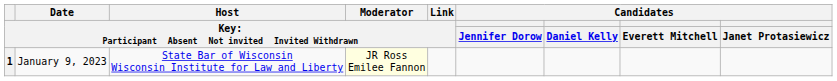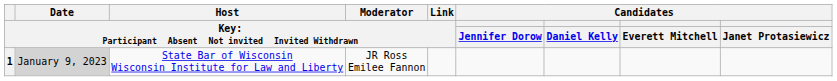(62, 62) no background -> (62, 62) lightgrey background
(387, 62) lightyellow background -> (387, 62) no background
